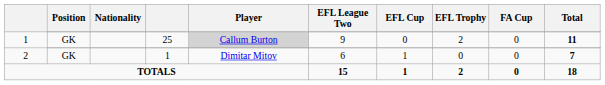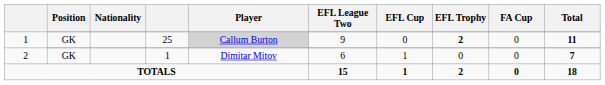(461, 40) normal -> (461, 40) bold
